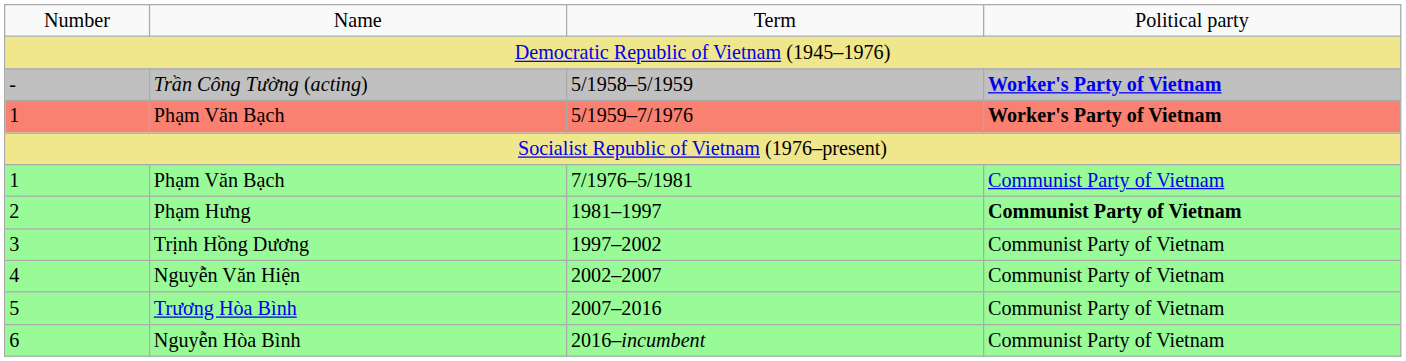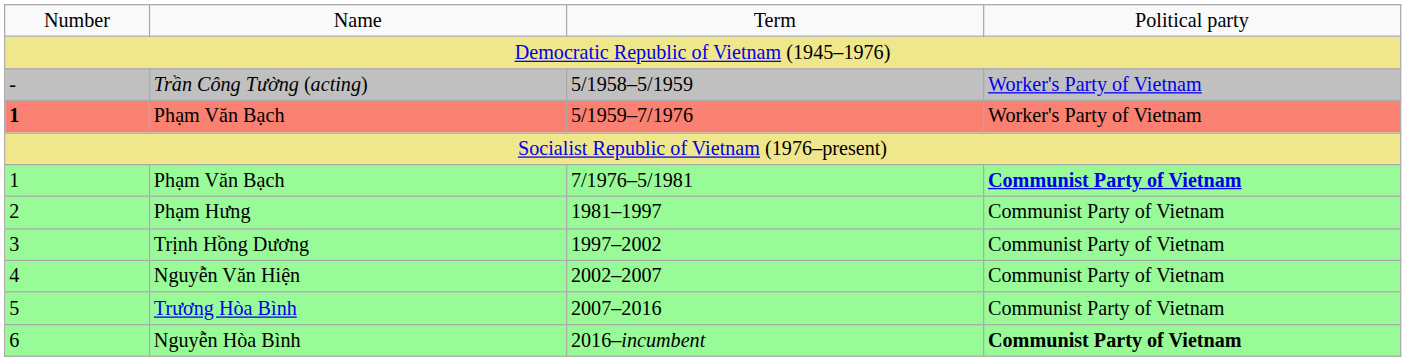(1105, 84) bold -> (1095, 84) normal
(14, 116) normal -> (14, 116) bold
(1105, 116) bold -> (1095, 116) normal
(1106, 180) normal -> (1115, 180) bold
(1115, 212) bold -> (1106, 212) normal
(1106, 340) normal -> (1115, 340) bold
